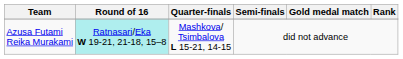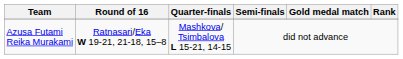(122, 37) paleturquoise background -> (122, 37) no background
